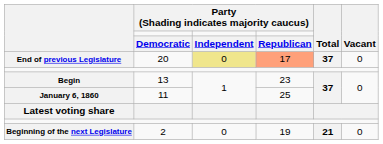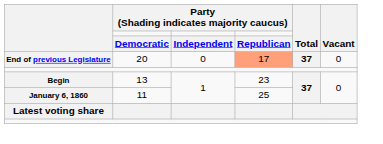(224, 59) khaki background -> (203, 59) no background
- row: (69, 131)
